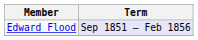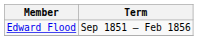(136, 28) lavender background -> (136, 28) no background
